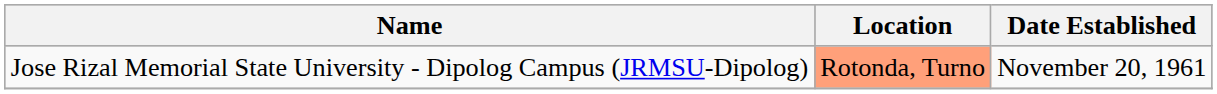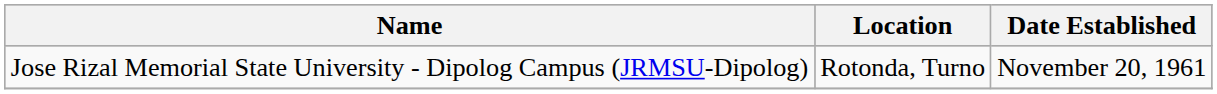(903, 66) lightsalmon background -> (903, 66) no background
